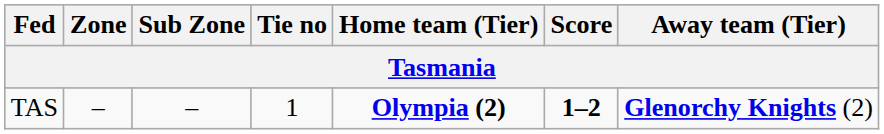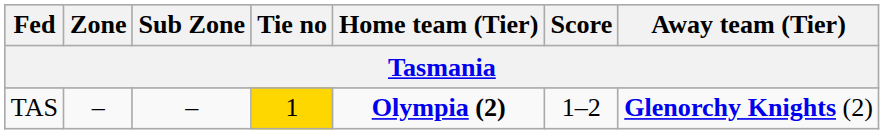(292, 107) no background -> (292, 107) gold background
(581, 107) bold -> (581, 107) normal
